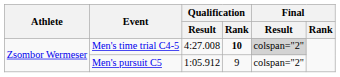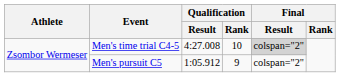(237, 47) bold -> (237, 47) normal
